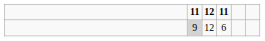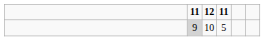(209, 28) 12 -> (209, 28) 10
(224, 28) 6 -> (224, 28) 5
